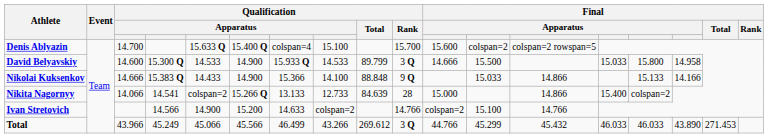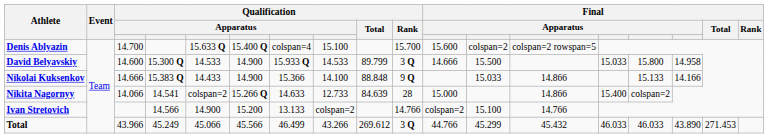(291, 94) 13.133 -> (291, 94) 14.633
(291, 110) 14.633 -> (291, 110) 13.133
